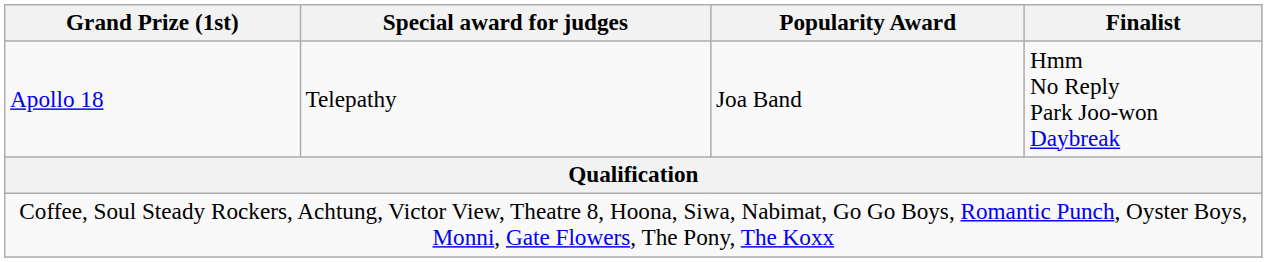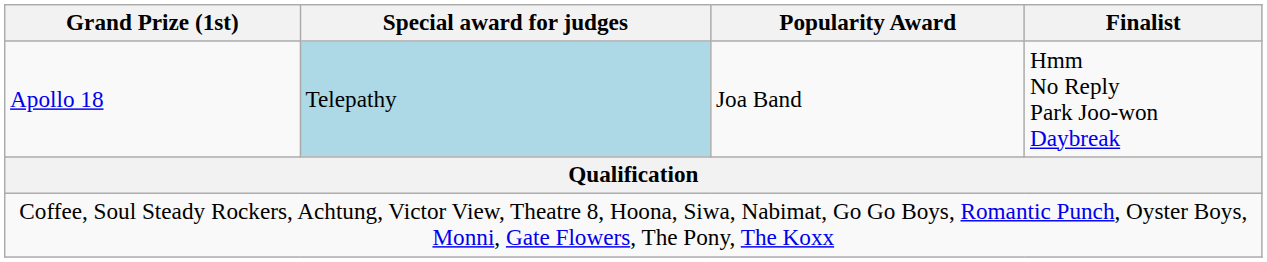(351, 98) no background -> (351, 98) lightblue background
